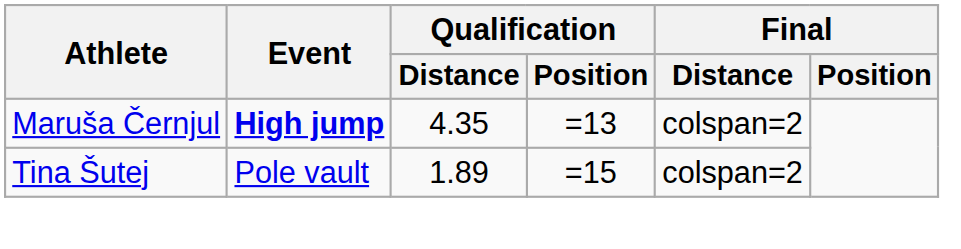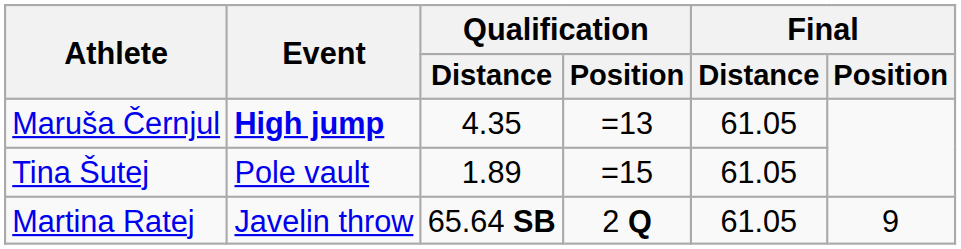(733, 124) colspan=2 -> (759, 124) 61.05
(733, 172) colspan=2 -> (759, 172) 61.05
+ row: (103, 221)
